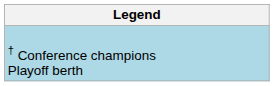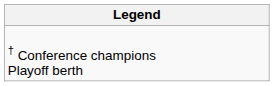(82, 60) lightblue background -> (82, 60) no background
